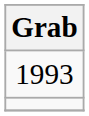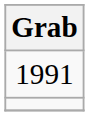(44, 73) 1993 -> (44, 73) 1991
